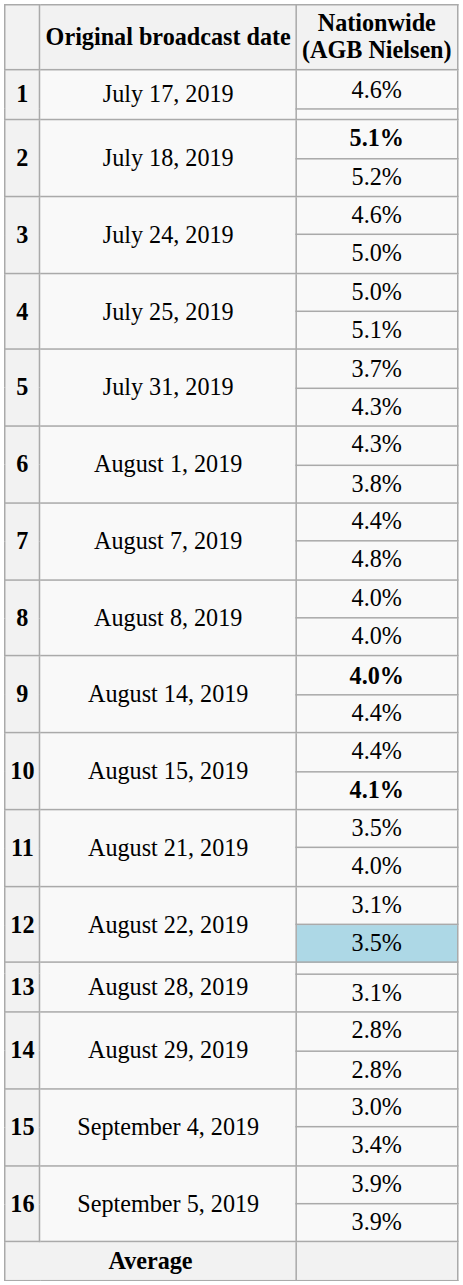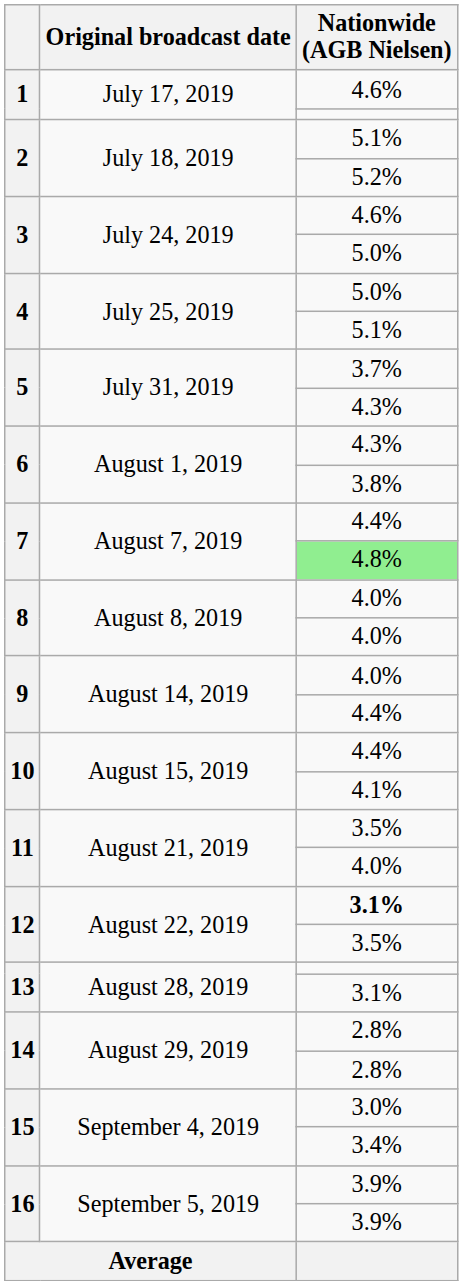(377, 138) bold -> (377, 138) normal
(377, 560) no background -> (377, 560) lightgreen background
(377, 675) bold -> (377, 675) normal
(377, 789) bold -> (377, 789) normal
(377, 904) normal -> (377, 904) bold
(377, 943) lightblue background -> (377, 943) no background
